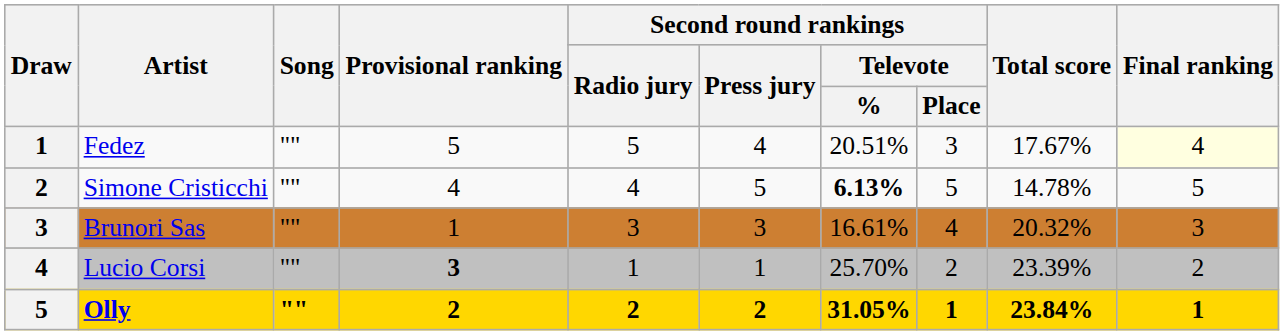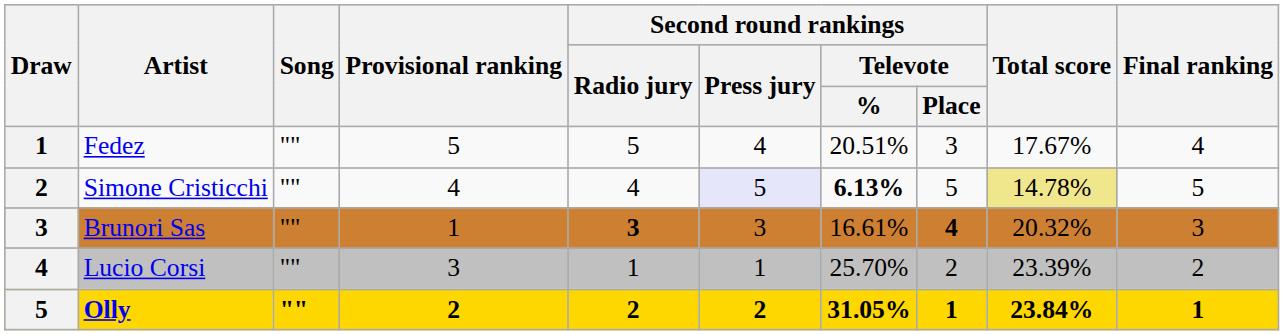(1198, 146) lightyellow background -> (1198, 146) no background
(760, 187) no background -> (760, 187) lavender background
(1052, 187) no background -> (1052, 187) khaki background
(633, 227) normal -> (633, 227) bold
(951, 227) normal -> (951, 227) bold
(454, 268) bold -> (454, 268) normal
